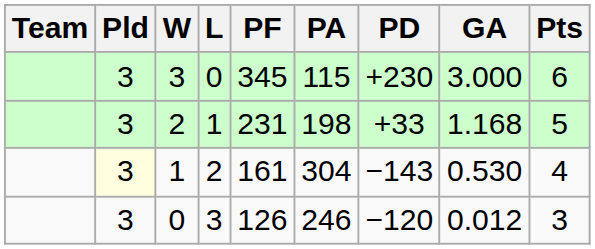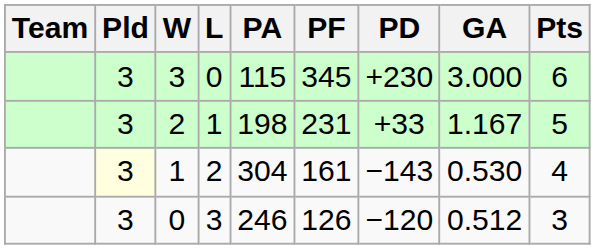columns swapped: (262, 28) <-> (326, 28)
(485, 123) 1.168 -> (485, 123) 1.167
(485, 219) 0.012 -> (485, 219) 0.512
